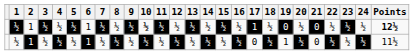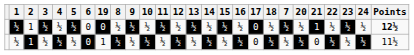columns swapped: (102, 12) <-> (286, 12)
(88, 27) 1 -> (88, 27) 0
(146, 27) bold -> (147, 27) normal
(255, 27) 1 -> (256, 27) 0
(317, 27) 0 -> (317, 27) 1
(88, 42) 1 -> (88, 42) 0
